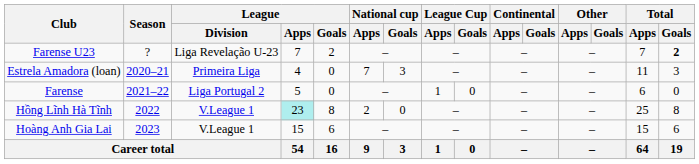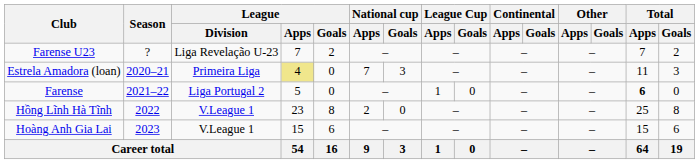(676, 52) bold -> (676, 52) normal
(298, 71) no background -> (298, 71) khaki background
(642, 91) normal -> (642, 91) bold
(298, 110) paleturquoise background -> (298, 110) no background
